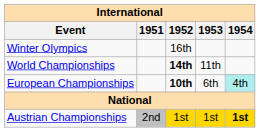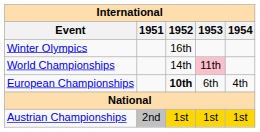(181, 65) bold -> (181, 65) normal
(211, 65) no background -> (211, 65) pink background
(240, 83) paleturquoise background -> (240, 83) no background
(240, 118) bold -> (240, 118) normal
